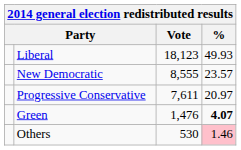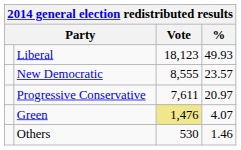(184, 114) no background -> (184, 114) khaki background
(222, 114) bold -> (222, 114) normal
(222, 134) pink background -> (222, 134) no background
